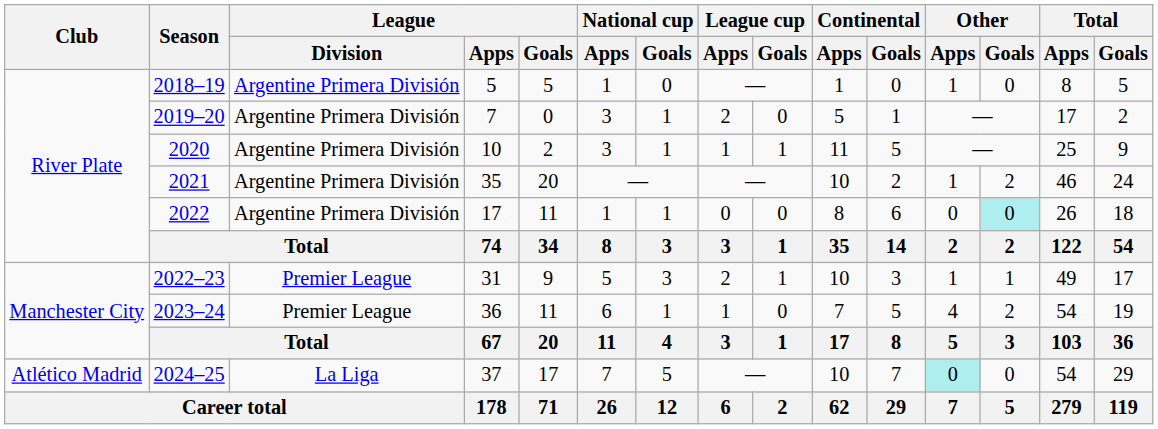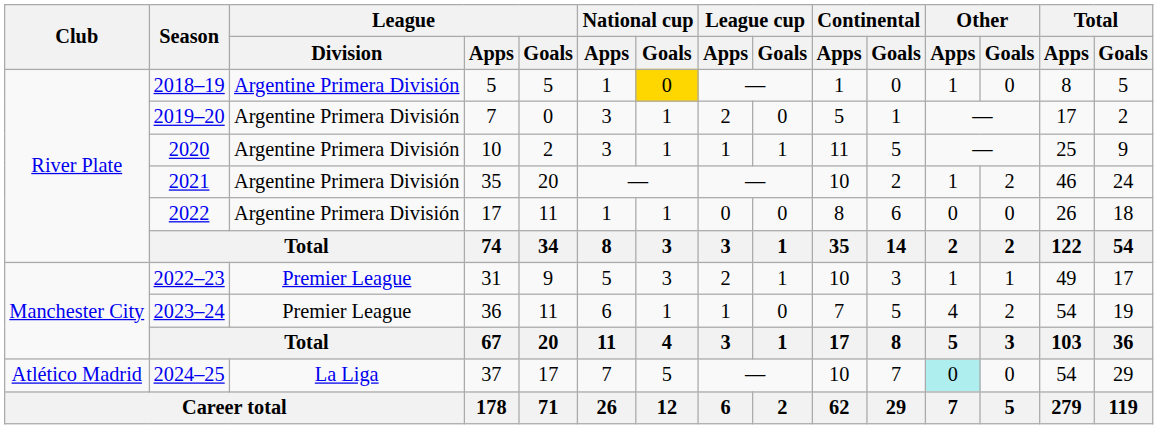(667, 85) no background -> (667, 85) gold background
(1010, 213) paleturquoise background -> (1010, 213) no background
